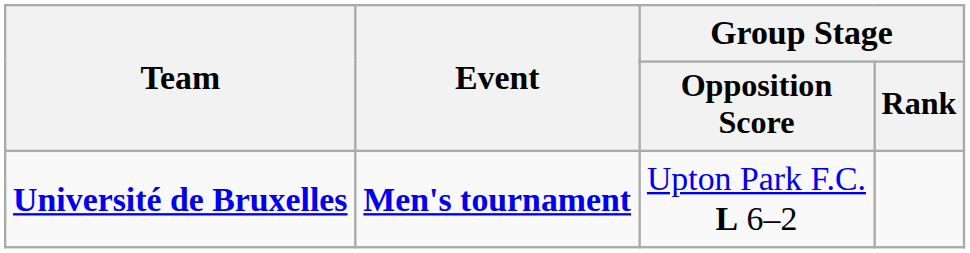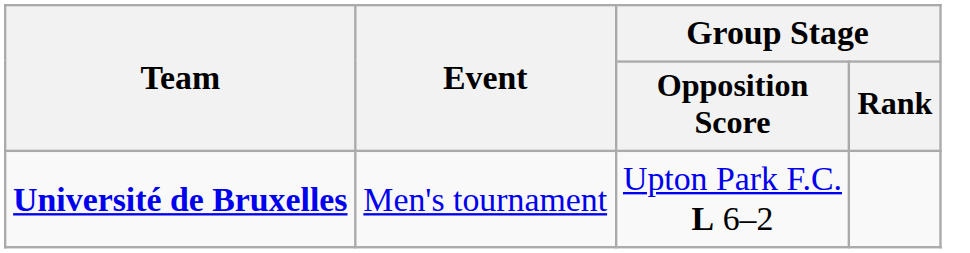(497, 198) bold -> (485, 198) normal
